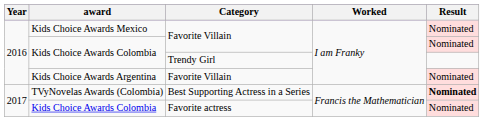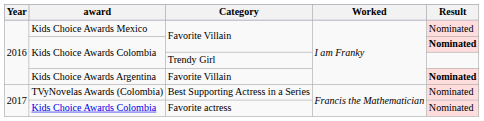(451, 44) normal -> (453, 44) bold
(451, 76) normal -> (453, 76) bold
(453, 92) bold -> (451, 92) normal
